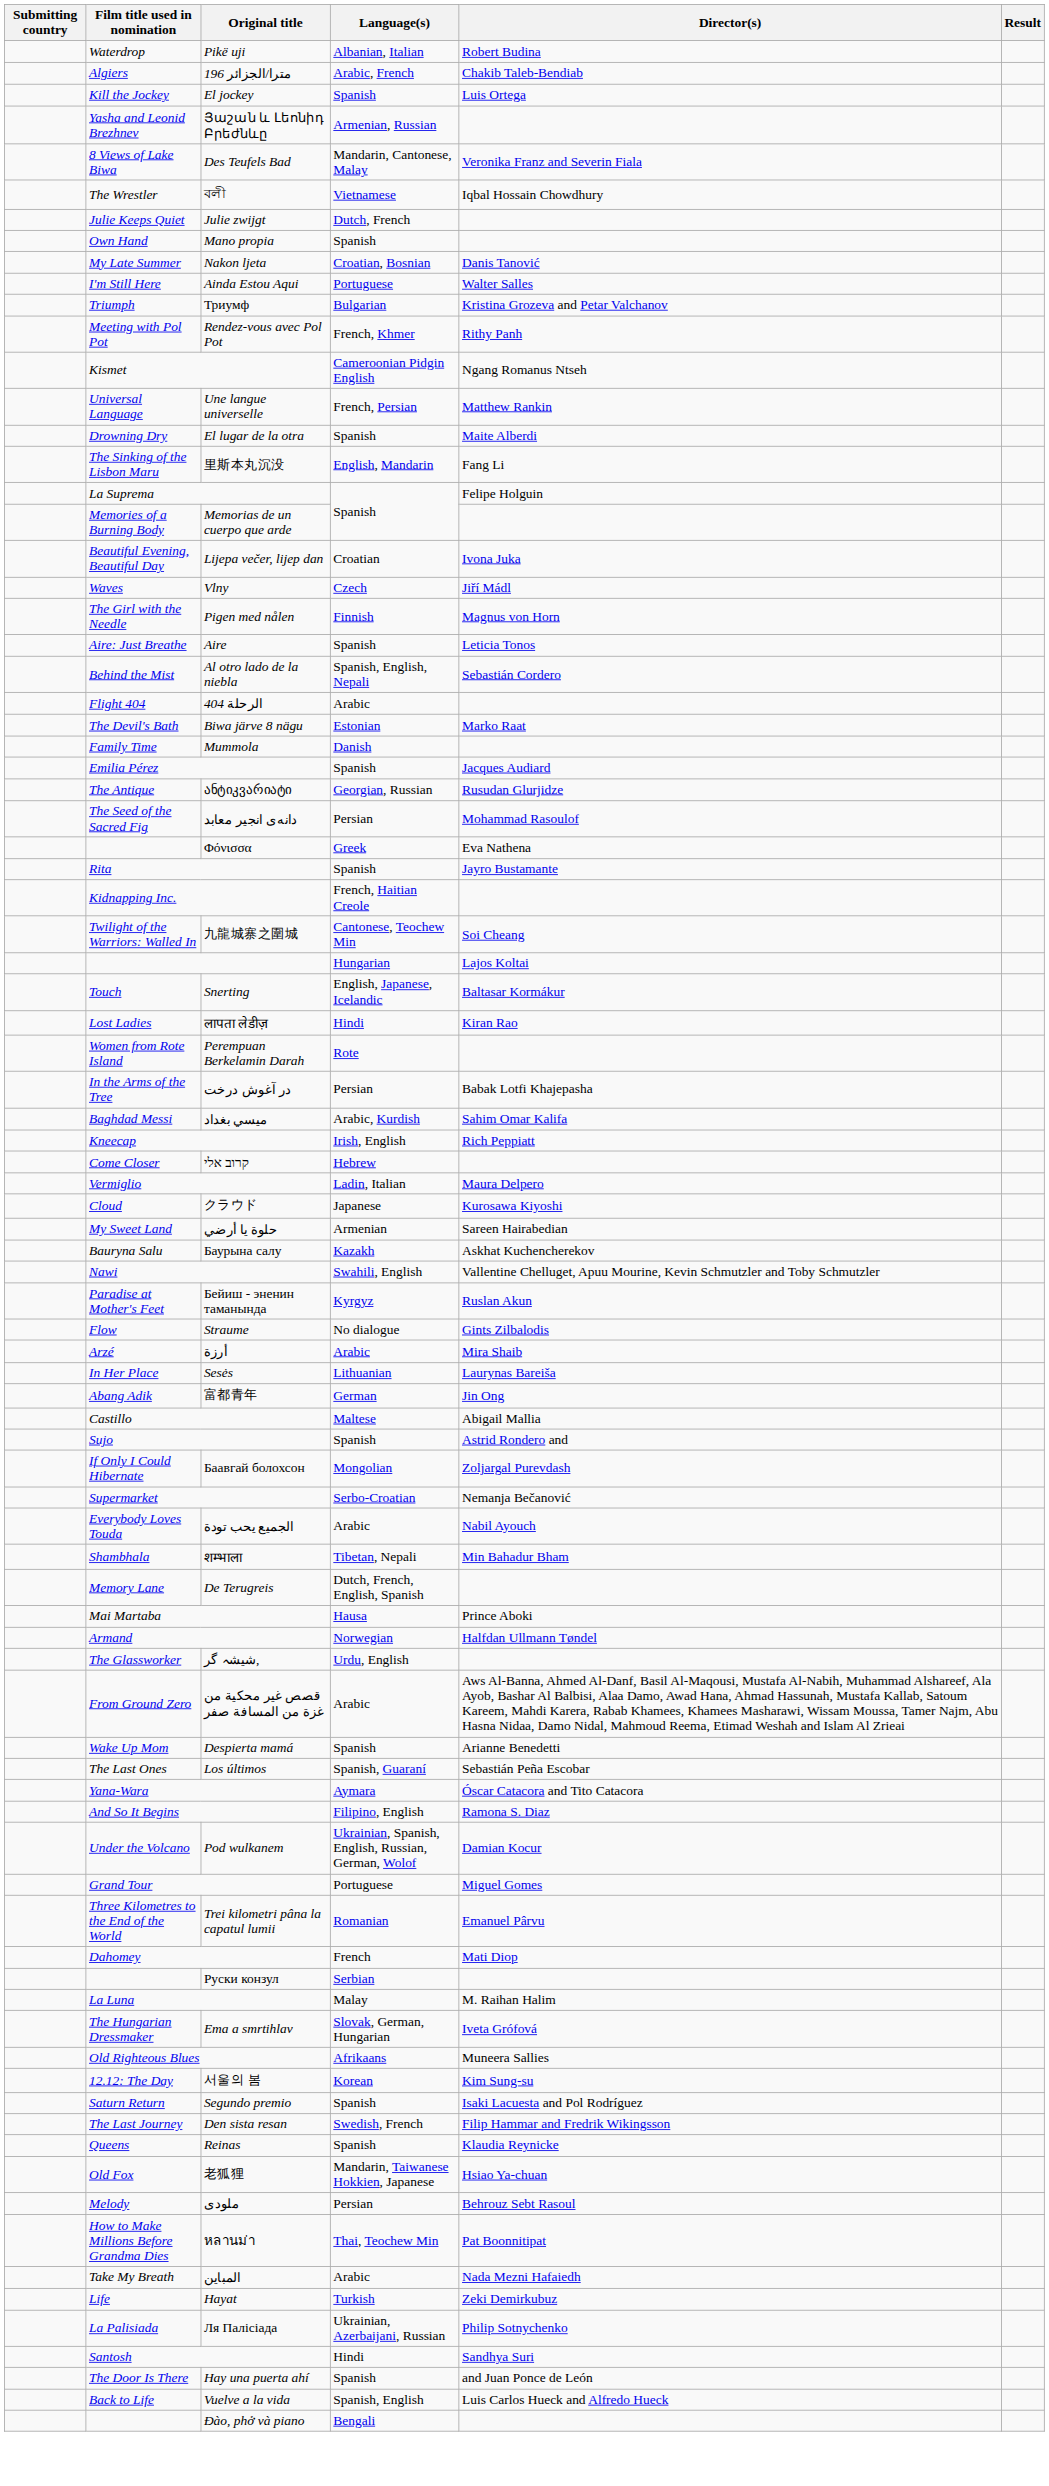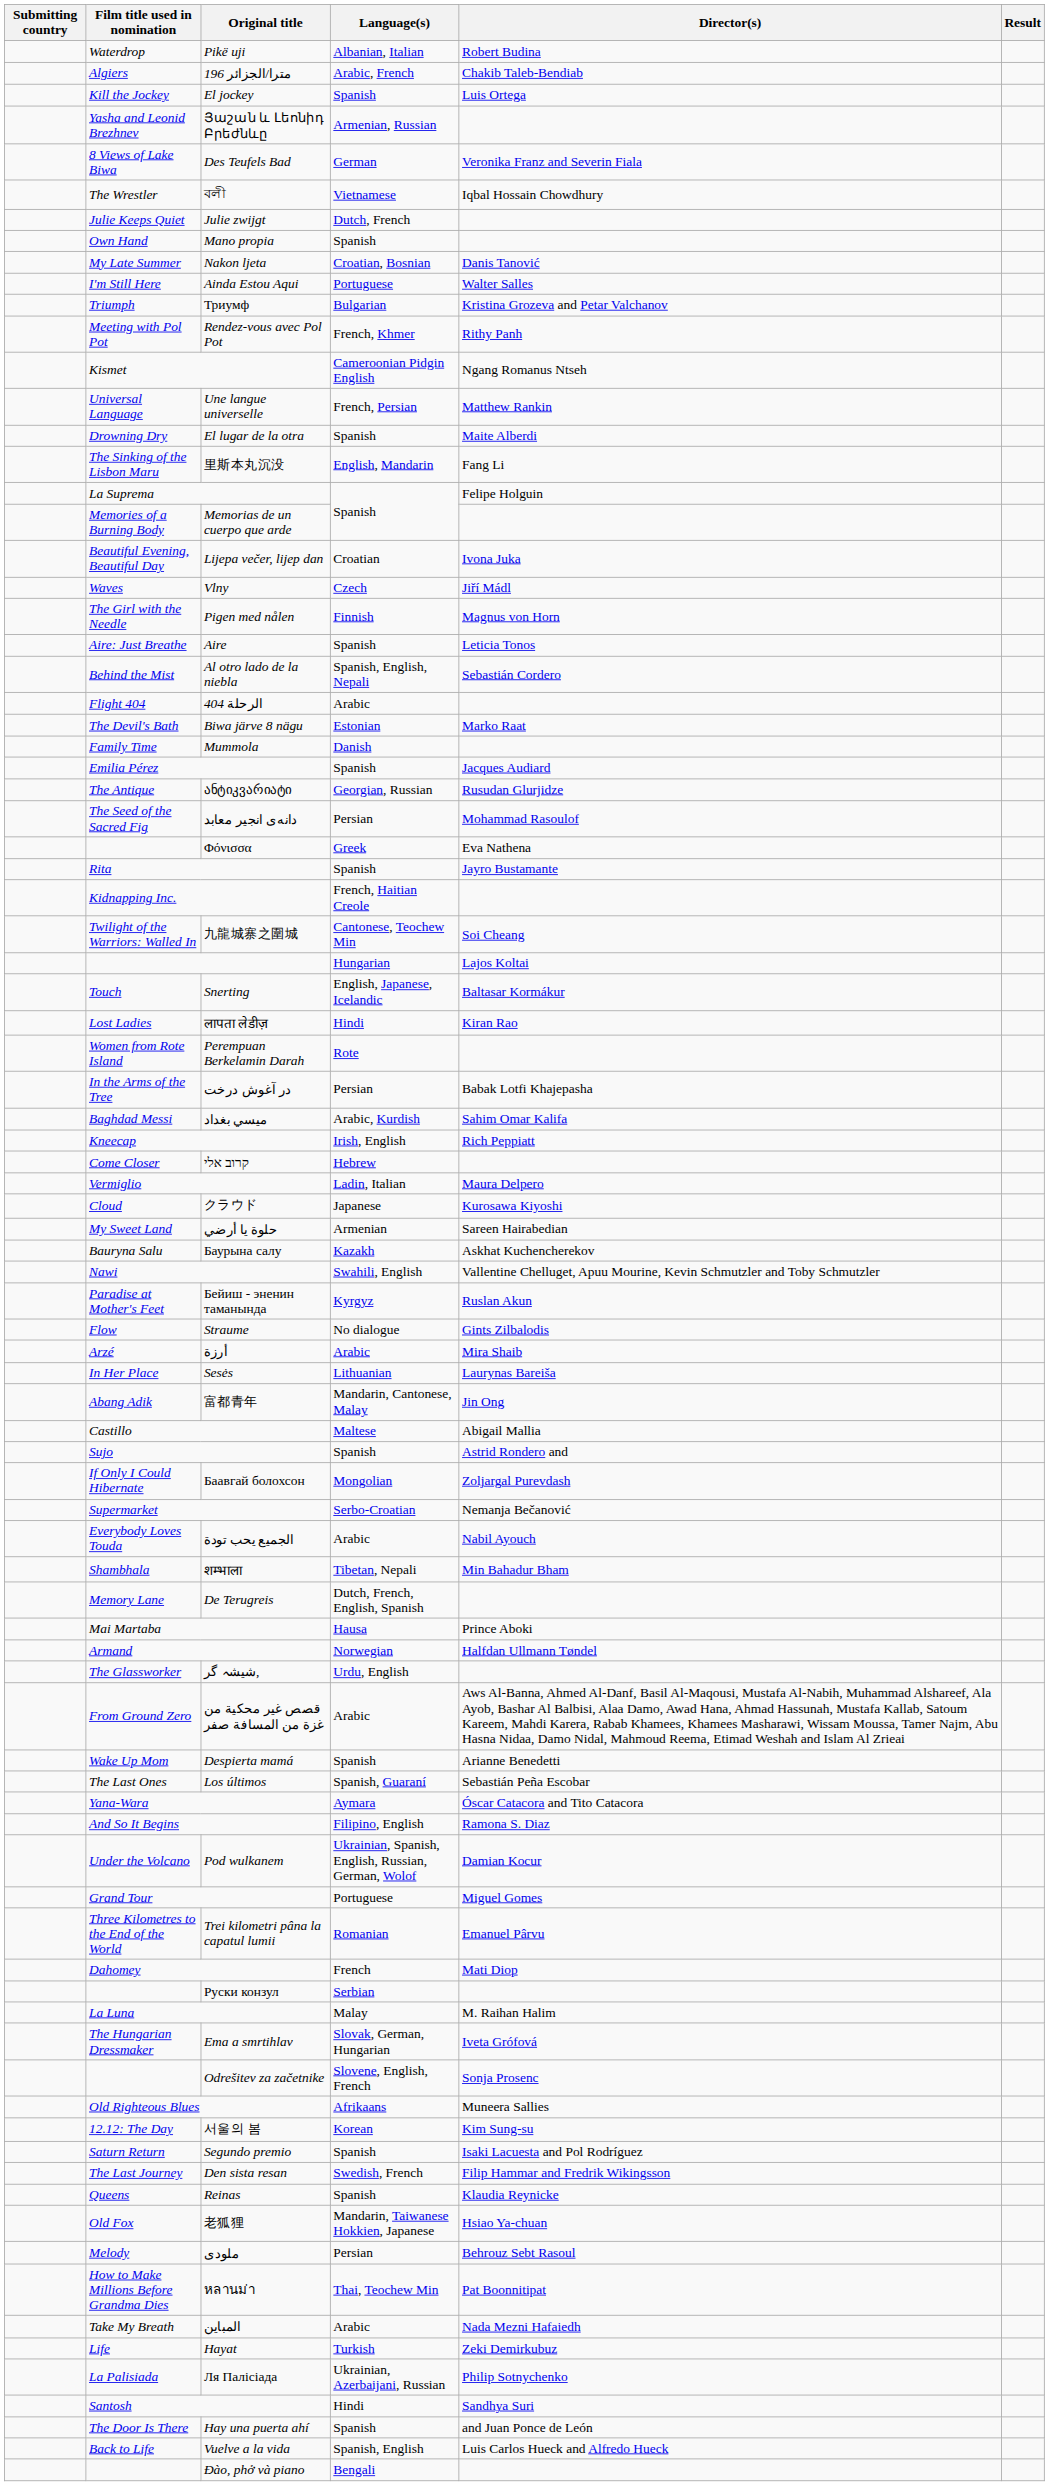(392, 162) Mandarin, Cantonese, Malay -> (355, 162) German
(355, 1395) German -> (392, 1402) Mandarin, Cantonese, Malay
+ row: (264, 2077)
